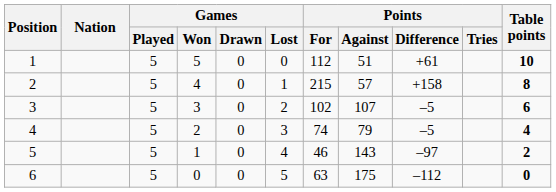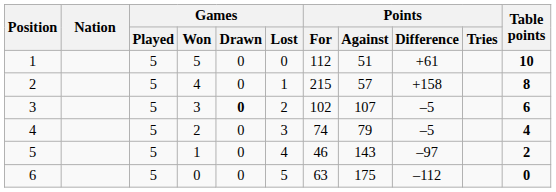(241, 107) normal -> (241, 107) bold
